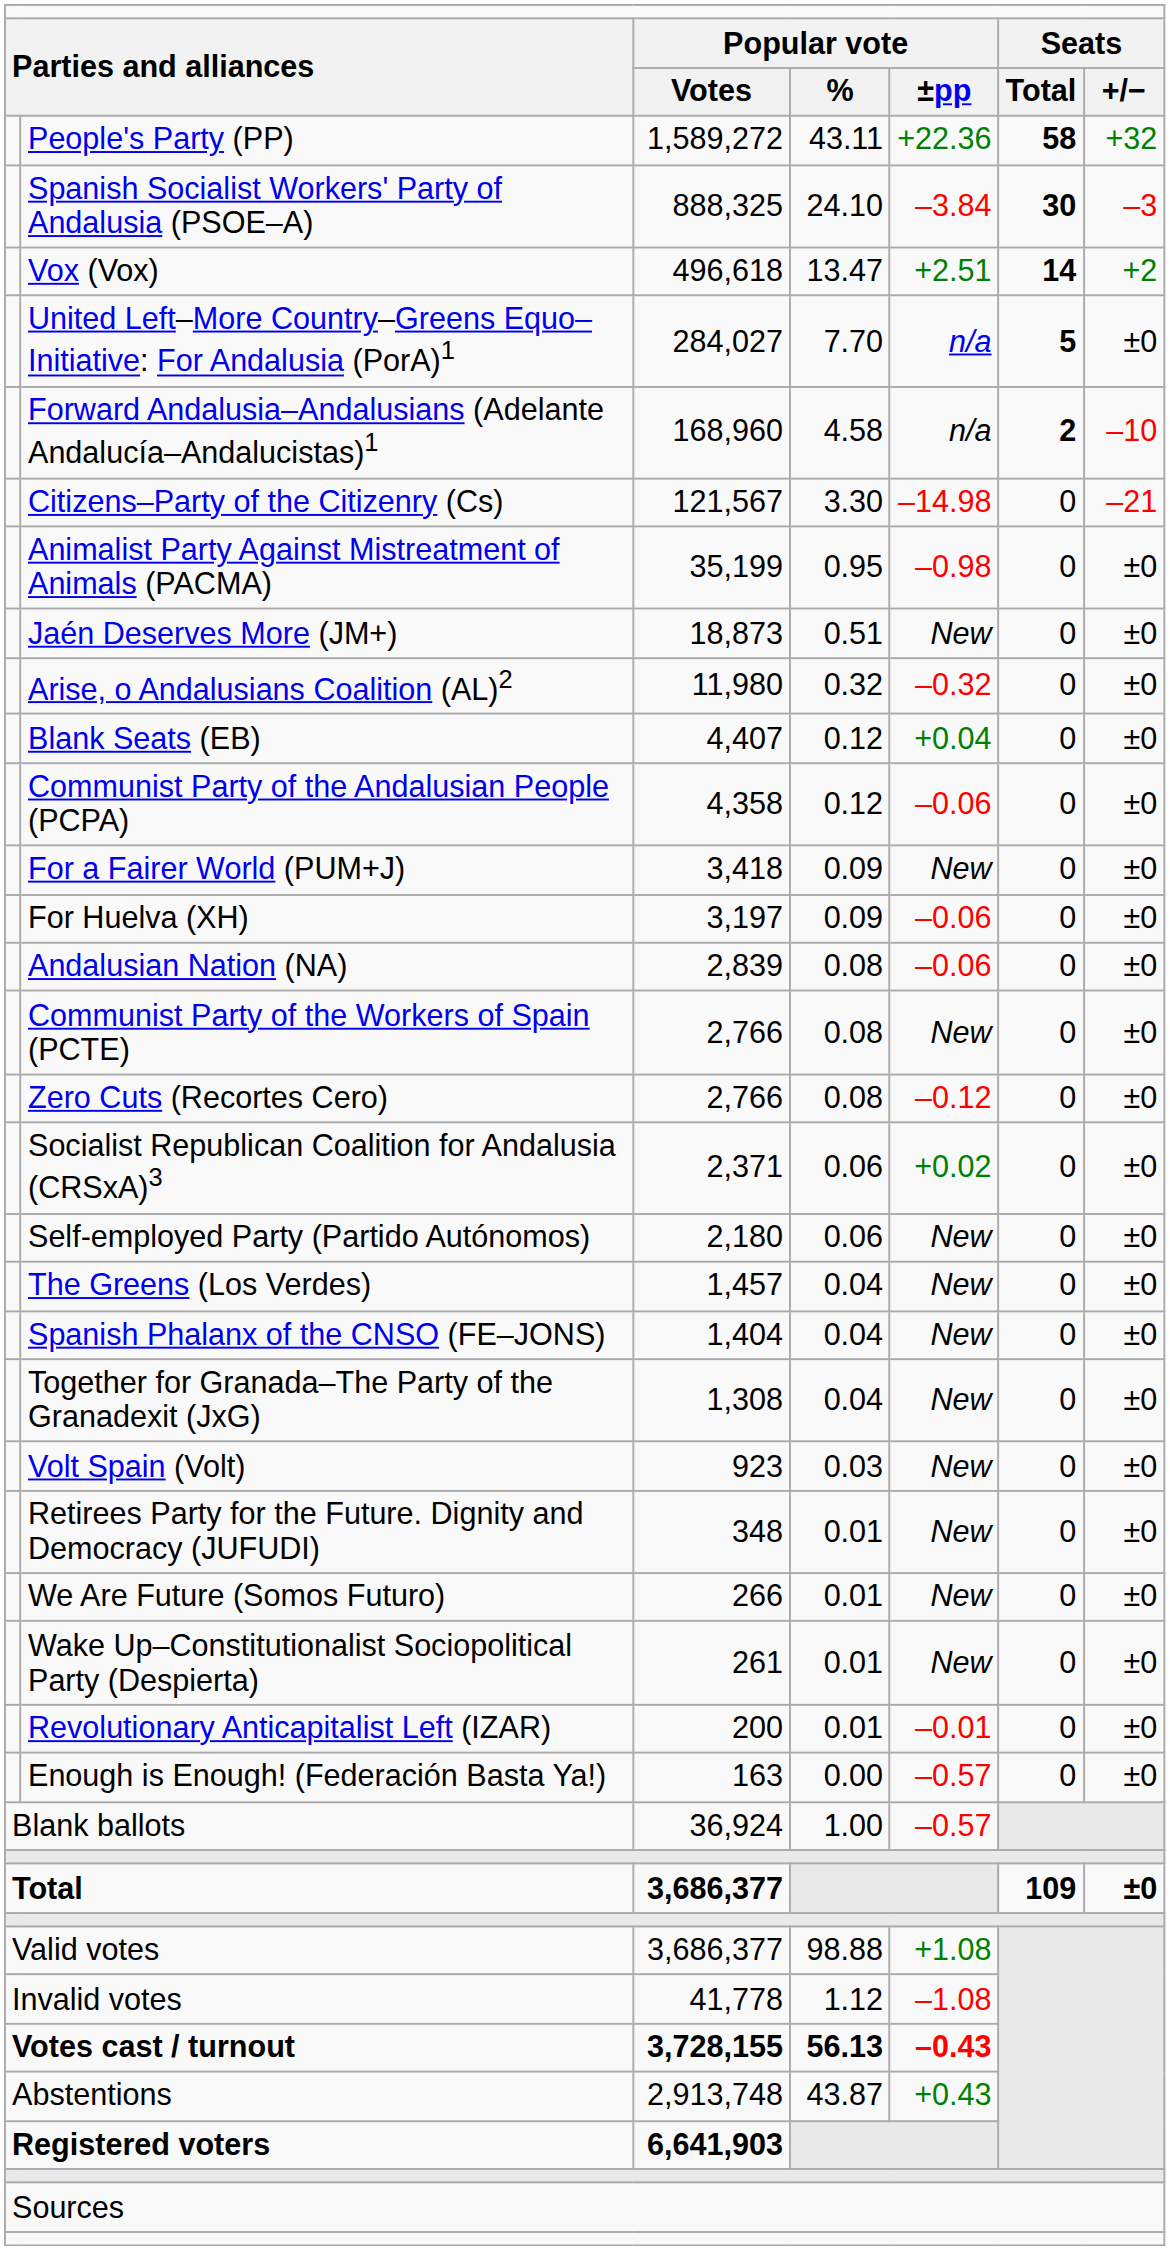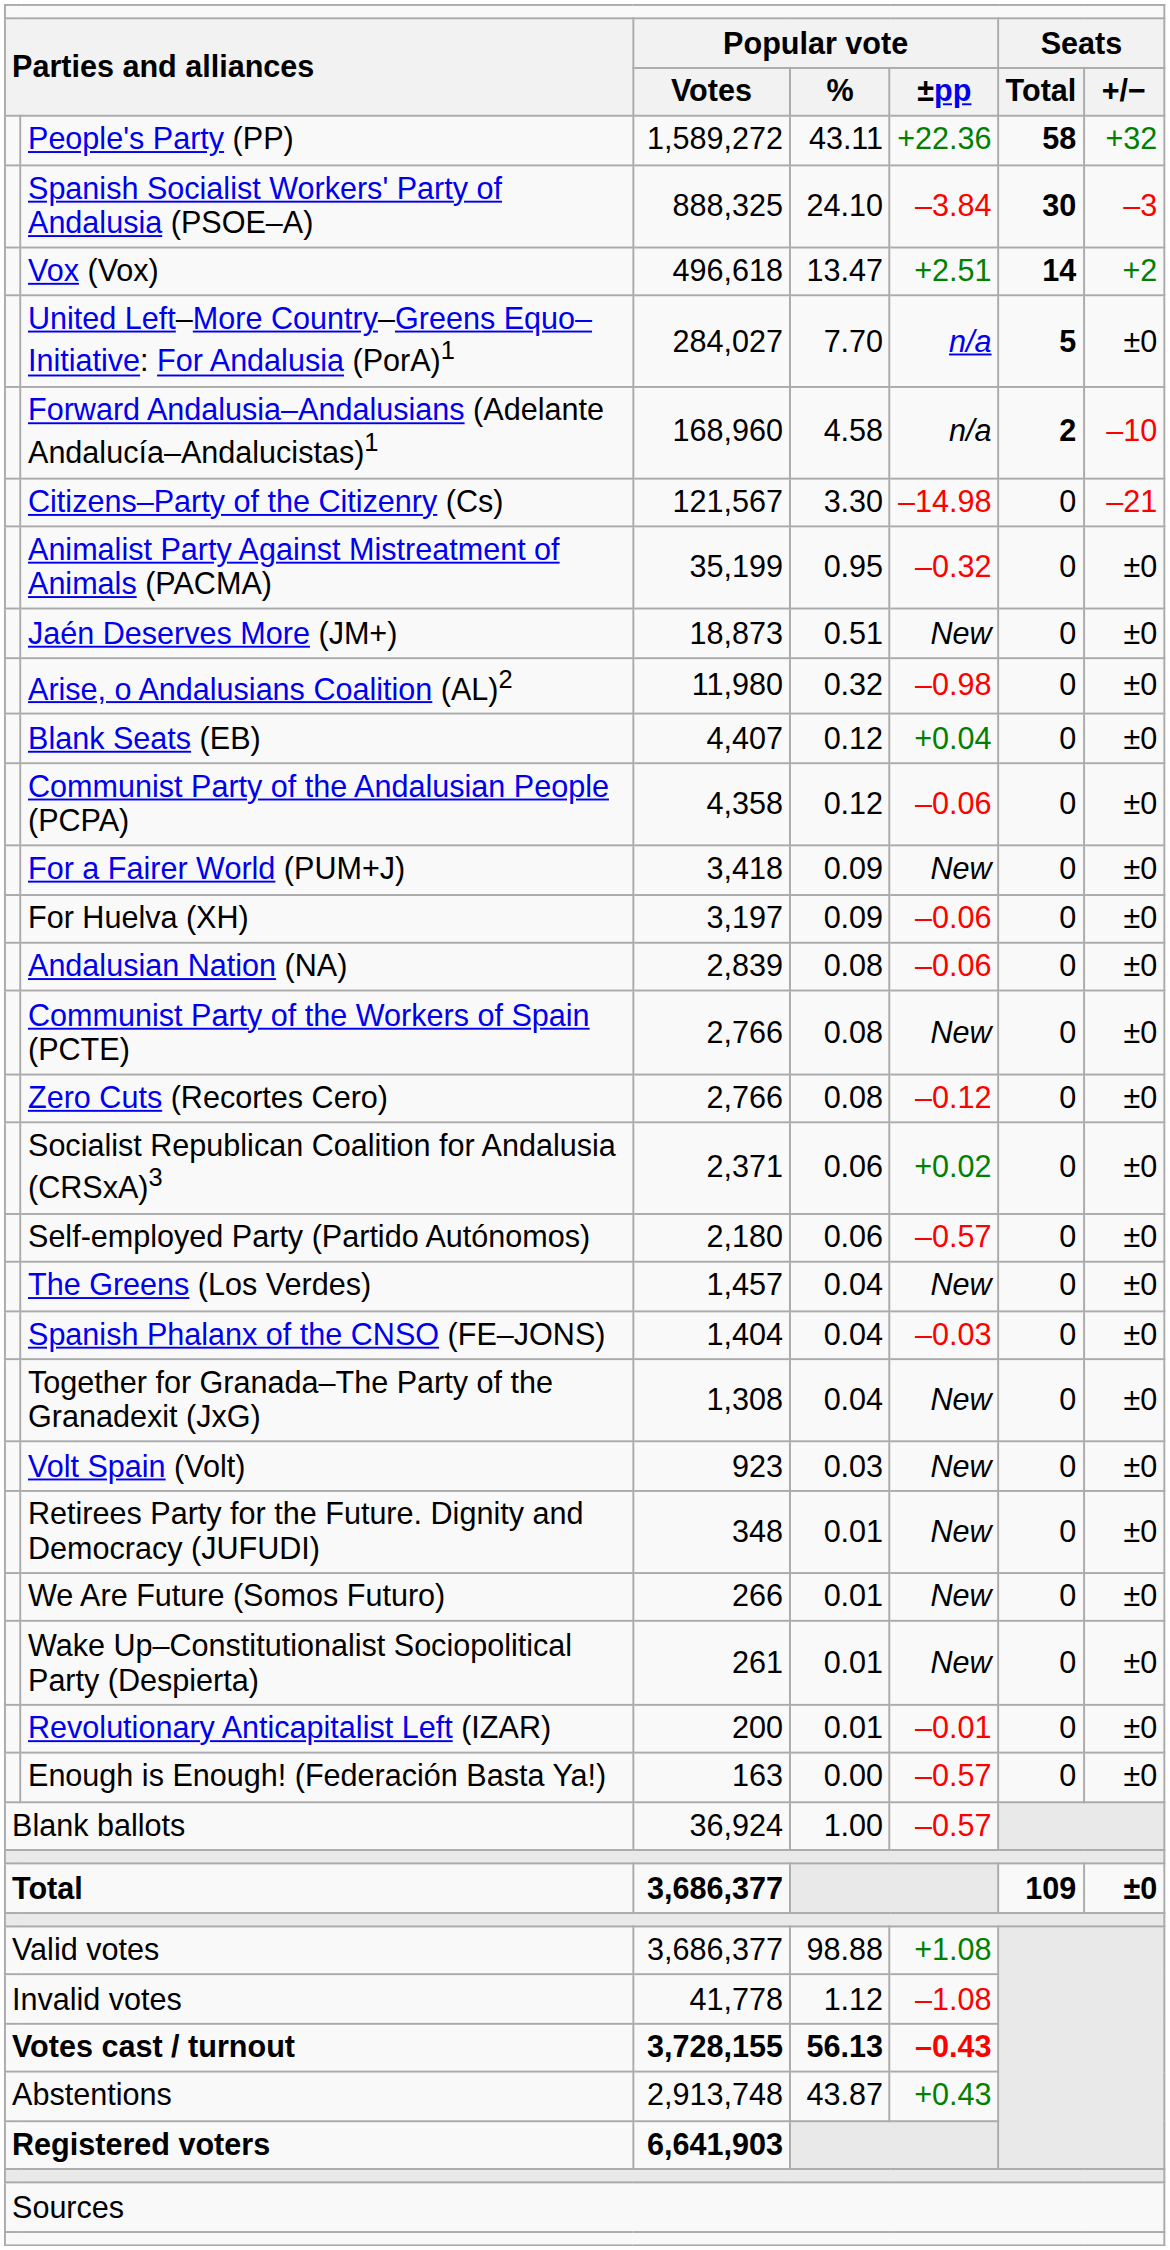(953, 567) –0.98 -> (953, 567) –0.32
(953, 685) –0.32 -> (953, 685) –0.98
(961, 1237) New -> (953, 1237) –0.57
(961, 1334) New -> (953, 1334) –0.03
